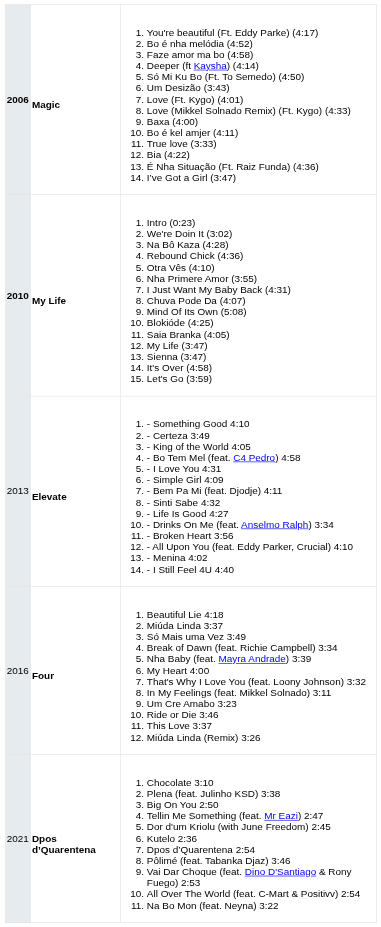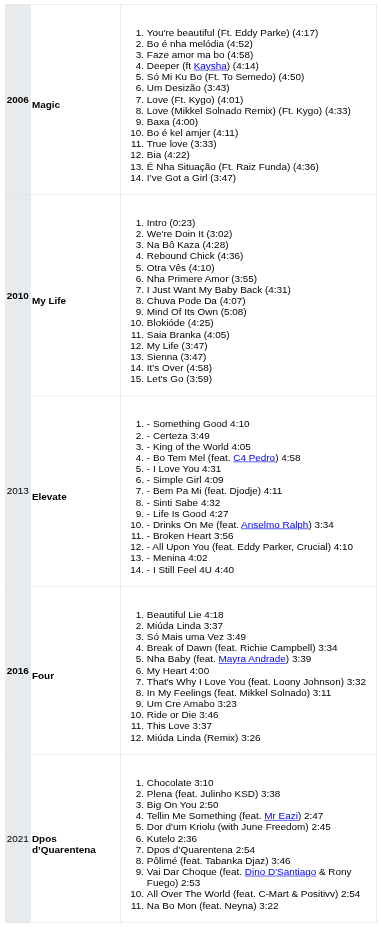(18, 670) normal -> (18, 670) bold
